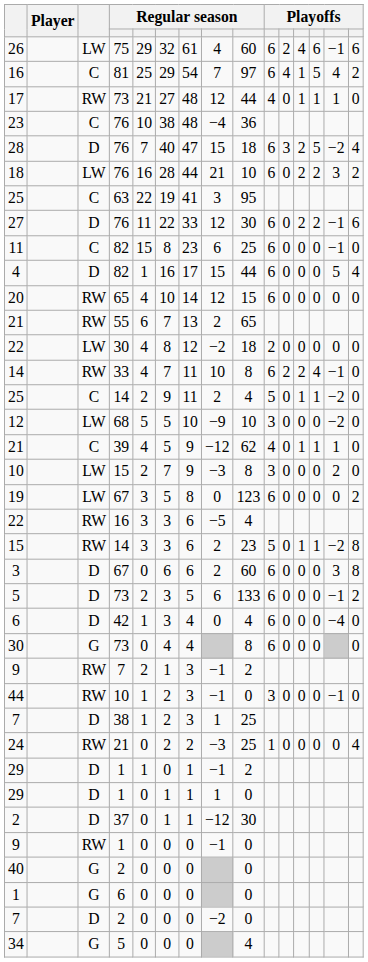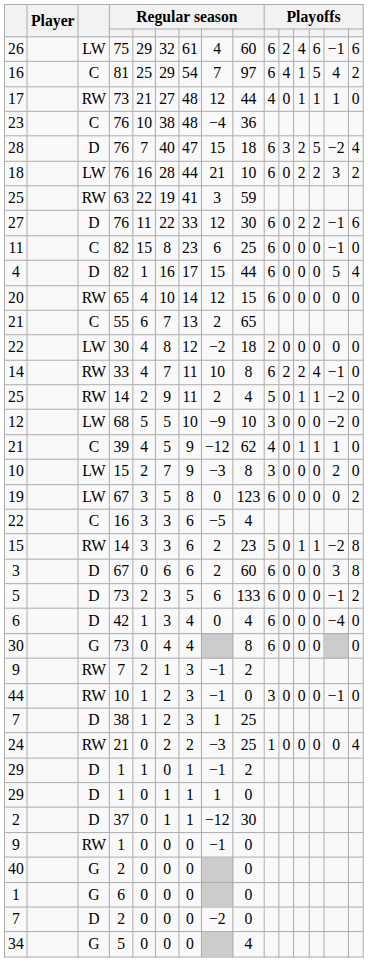(94, 198) C -> (94, 198) RW
(249, 198) 95 -> (249, 198) 59
(94, 322) RW -> (94, 322) C
(94, 397) C -> (94, 397) RW
(94, 521) RW -> (94, 521) C
